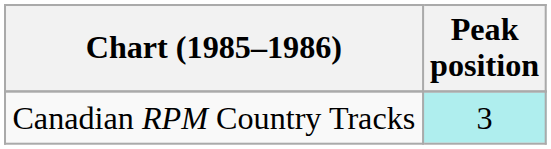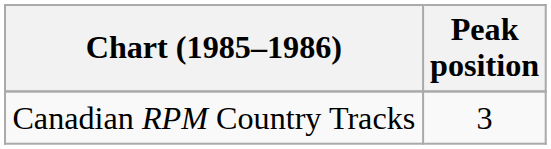(485, 117) paleturquoise background -> (485, 117) no background
